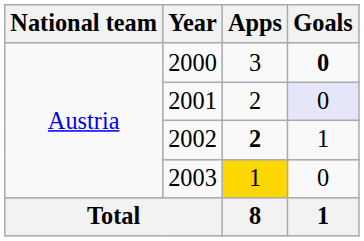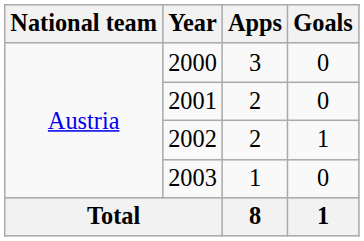(323, 62) bold -> (323, 62) normal
(323, 100) lavender background -> (323, 100) no background
(255, 139) bold -> (255, 139) normal
(255, 178) gold background -> (255, 178) no background
